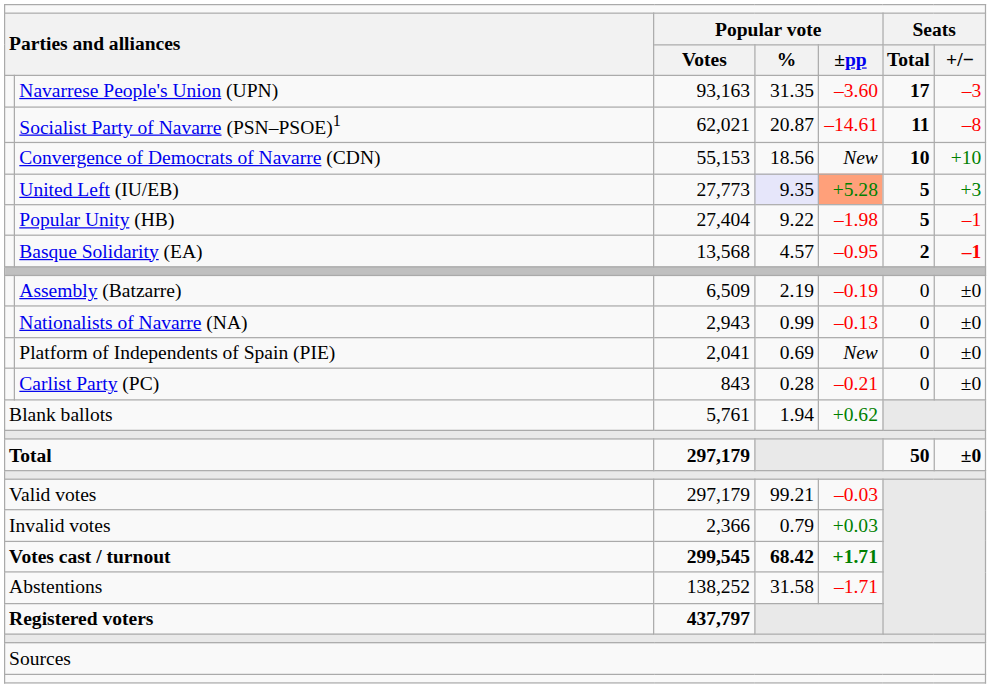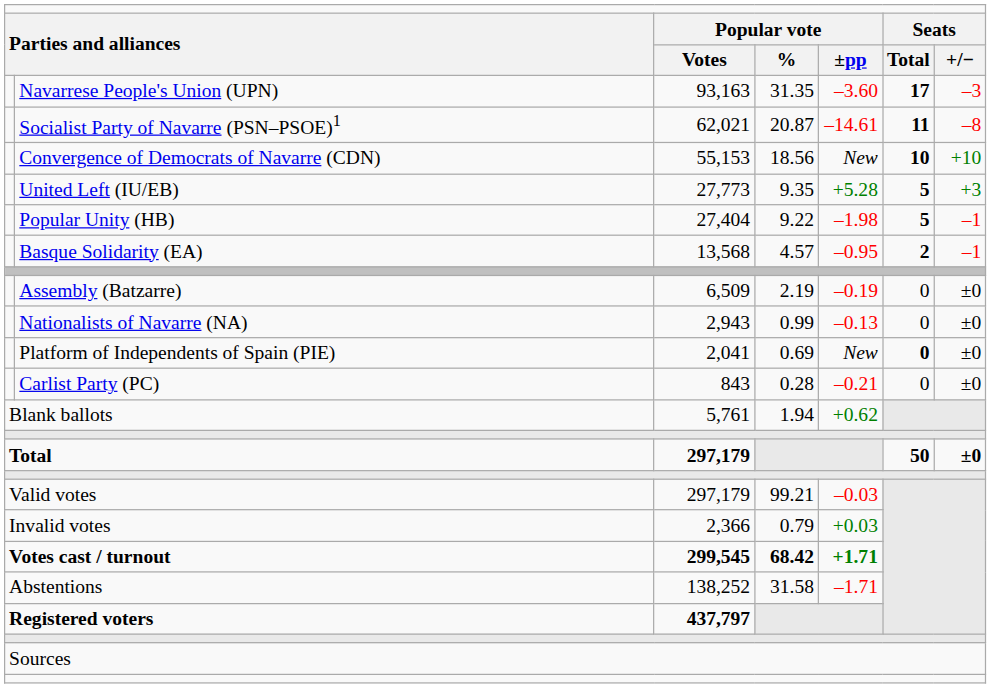(797, 189) lavender background -> (797, 189) no background
(855, 189) lightsalmon background -> (855, 189) no background
(972, 250) bold -> (972, 250) normal
(925, 352) normal -> (925, 352) bold
